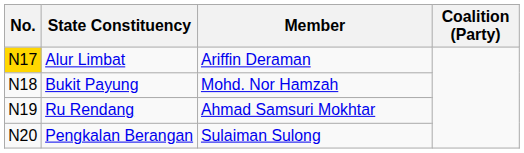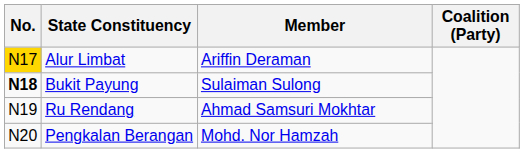(23, 85) normal -> (23, 85) bold
(270, 85) Mohd. Nor Hamzah -> (261, 85) Sulaiman Sulong
(261, 135) Sulaiman Sulong -> (270, 135) Mohd. Nor Hamzah
